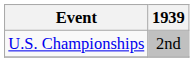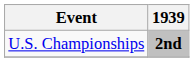(168, 43) normal -> (168, 43) bold
